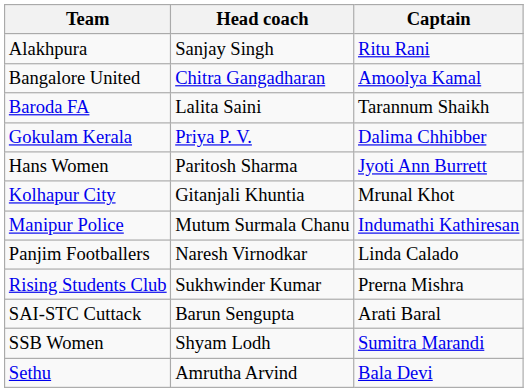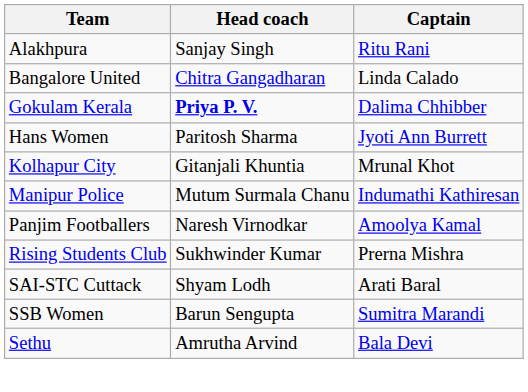(420, 78) Amoolya Kamal -> (408, 78) Linda Calado
- row: (49, 107)
(214, 136) normal -> (216, 107) bold
(408, 254) Linda Calado -> (420, 225) Amoolya Kamal
(235, 313) Barun Sengupta -> (223, 284) Shyam Lodh
(223, 343) Shyam Lodh -> (235, 313) Barun Sengupta
